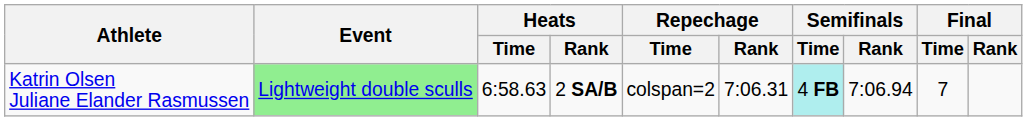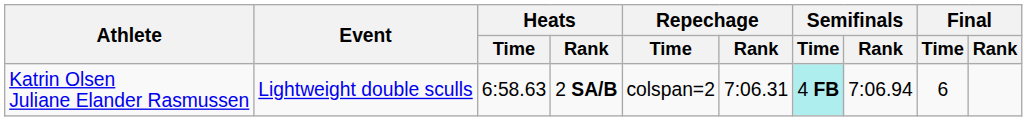(366, 90) lightgreen background -> (366, 90) no background
(943, 90) 7 -> (943, 90) 6
